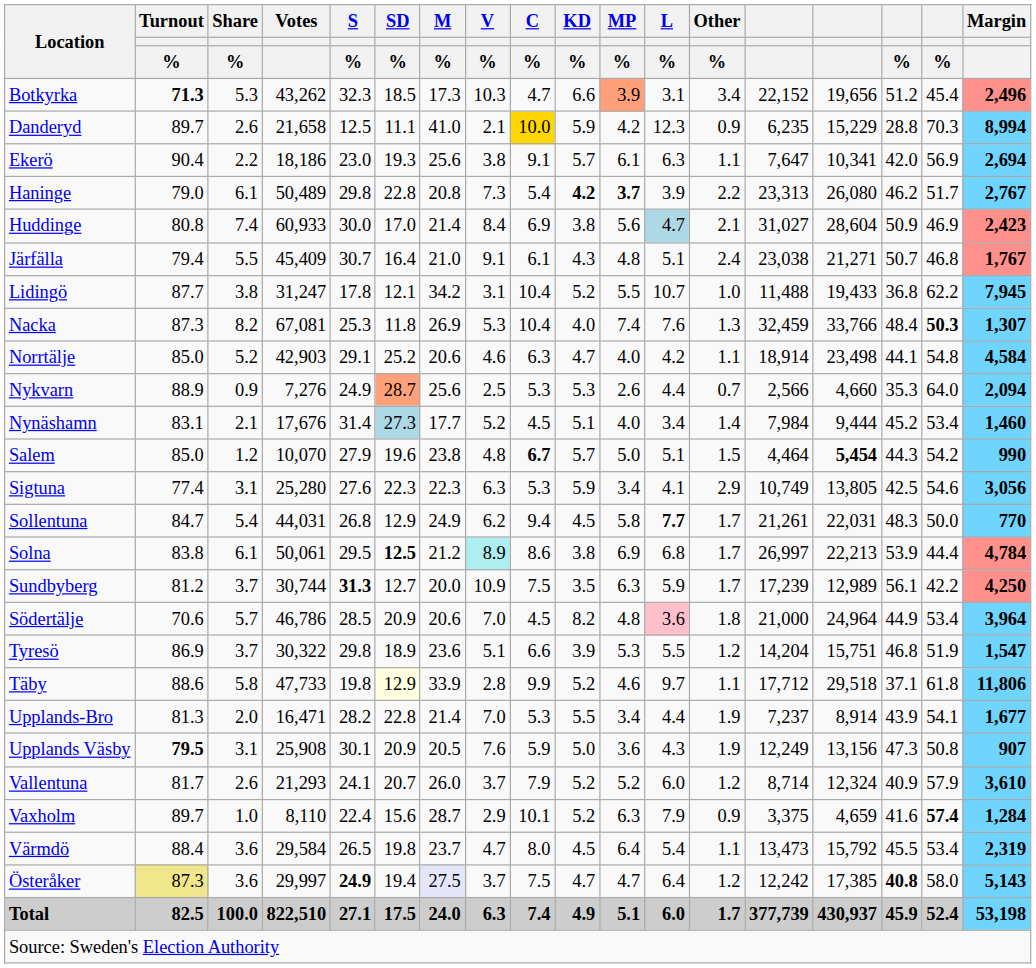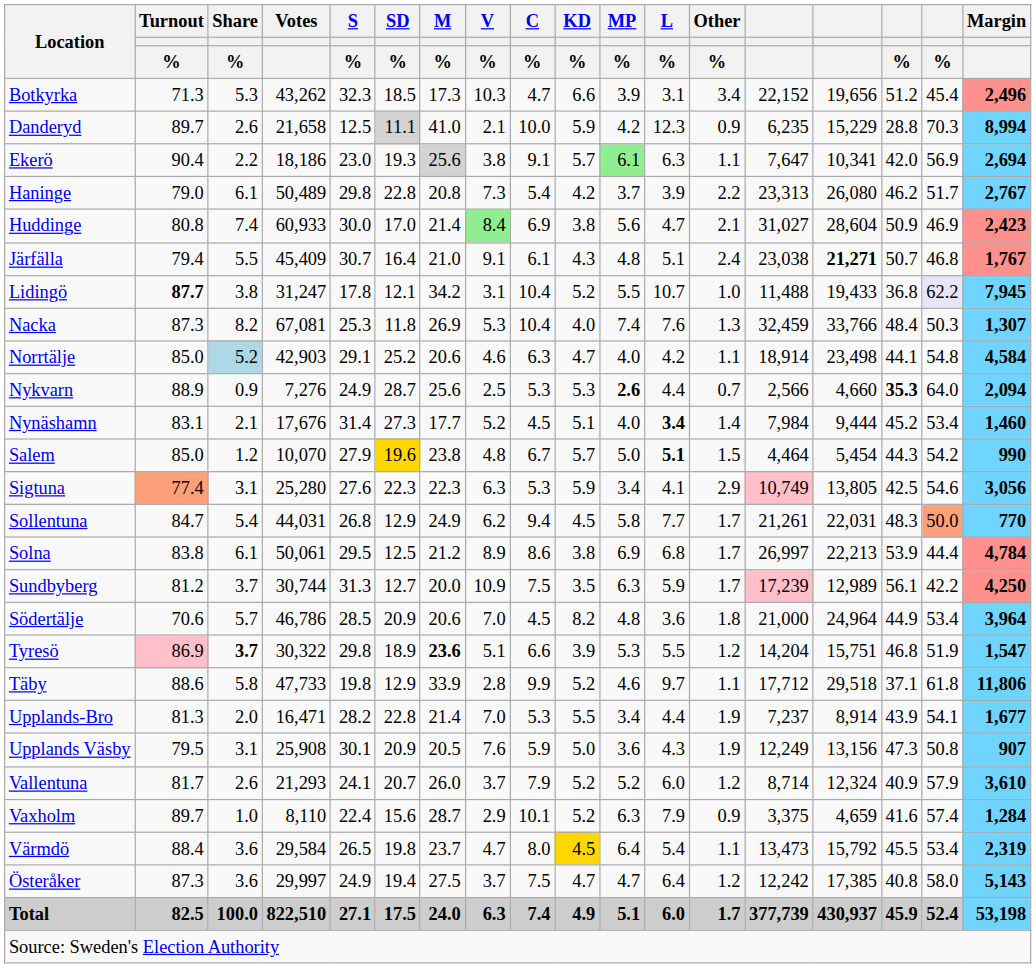(188, 95) bold -> (188, 95) normal
(629, 95) lightsalmon background -> (629, 95) no background
(400, 127) no background -> (400, 127) lightgrey background
(534, 127) gold background -> (534, 127) no background
(445, 160) no background -> (445, 160) lightgrey background
(629, 160) no background -> (629, 160) lightgreen background
(584, 193) bold -> (584, 193) normal
(629, 193) bold -> (629, 193) normal
(494, 226) no background -> (494, 226) lightgreen background
(673, 226) lightblue background -> (673, 226) no background
(852, 258) normal -> (852, 258) bold
(188, 291) normal -> (188, 291) bold
(942, 291) no background -> (942, 291) lavender background
(942, 324) bold -> (942, 324) normal
(246, 357) no background -> (246, 357) lightblue background
(400, 389) lightsalmon background -> (400, 389) no background
(629, 389) normal -> (629, 389) bold
(902, 389) normal -> (902, 389) bold
(400, 422) lightblue background -> (400, 422) no background
(673, 422) normal -> (673, 422) bold
(400, 455) no background -> (400, 455) gold background
(539, 455) bold -> (539, 455) normal
(673, 455) normal -> (673, 455) bold
(856, 455) bold -> (856, 455) normal
(188, 488) no background -> (188, 488) lightsalmon background
(783, 488) no background -> (783, 488) pink background
(673, 520) bold -> (673, 520) normal
(942, 520) no background -> (942, 520) lightsalmon background
(400, 553) bold -> (400, 553) normal
(494, 553) paleturquoise background -> (494, 553) no background
(355, 586) bold -> (355, 586) normal
(783, 586) no background -> (783, 586) pink background
(673, 619) pink background -> (673, 619) no background
(188, 651) no background -> (188, 651) pink background
(246, 651) normal -> (246, 651) bold
(445, 651) normal -> (445, 651) bold
(400, 684) lightyellow background -> (400, 684) no background
(188, 750) bold -> (188, 750) normal
(942, 815) bold -> (942, 815) normal
(584, 848) no background -> (584, 848) gold background
(188, 880) khaki background -> (188, 880) no background
(355, 880) bold -> (355, 880) normal
(445, 880) lavender background -> (445, 880) no background
(902, 880) bold -> (902, 880) normal
